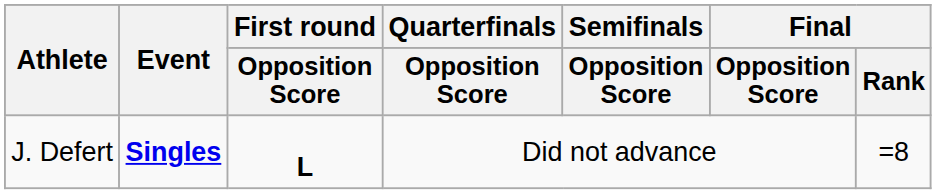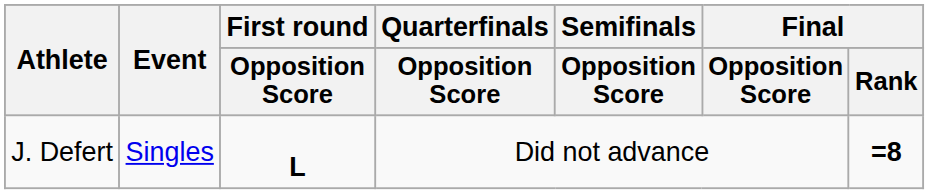(173, 152) bold -> (170, 152) normal
(894, 152) normal -> (886, 152) bold
